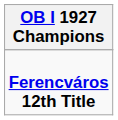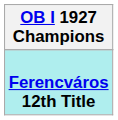(59, 91) no background -> (59, 91) paleturquoise background
